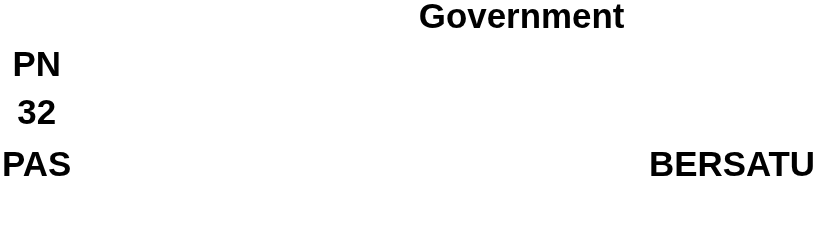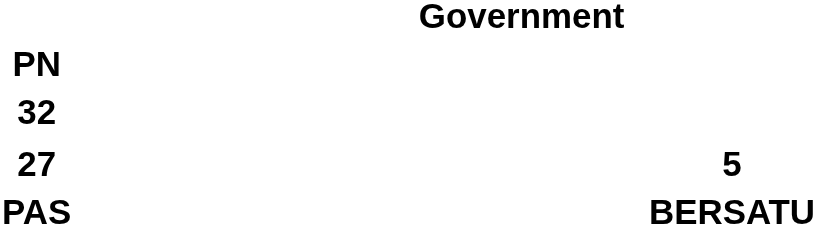+ row: (37, 164)
